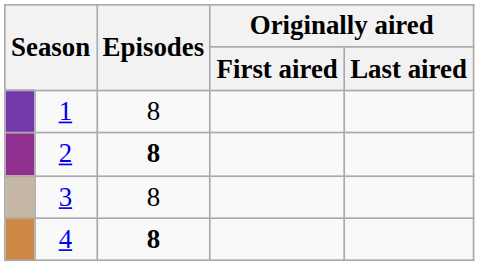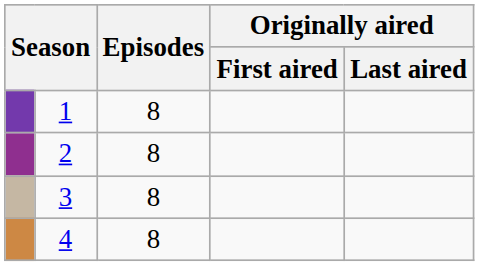(153, 153) bold -> (153, 153) normal
(153, 238) bold -> (153, 238) normal
